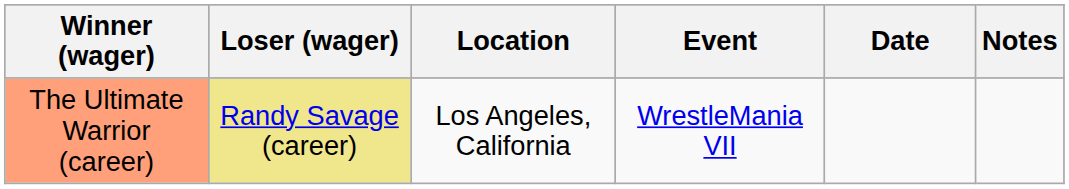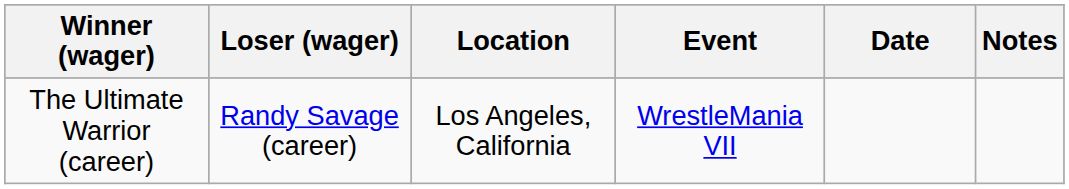(106, 130) lightsalmon background -> (106, 130) no background
(310, 130) khaki background -> (310, 130) no background
